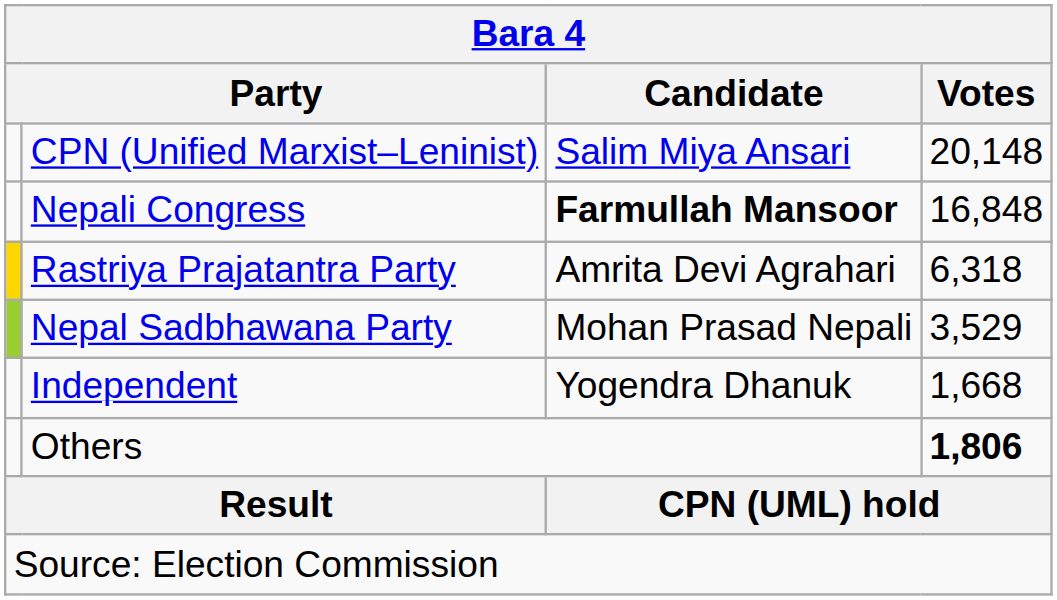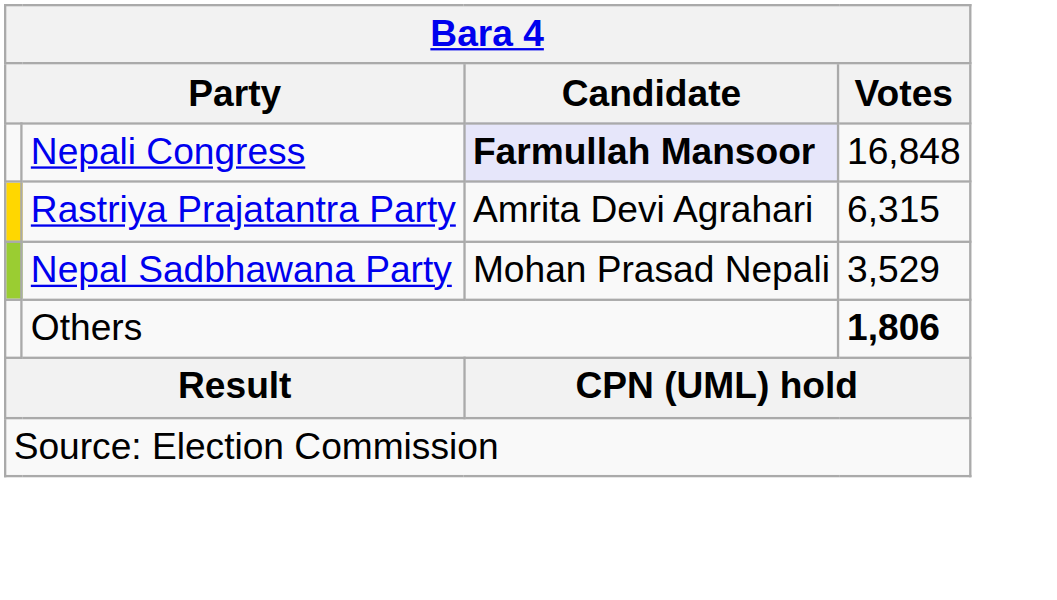- row: (285, 151)
(727, 210) no background -> (644, 151) lavender background
(976, 269) 6,318 -> (893, 210) 6,315
- row: (134, 387)
